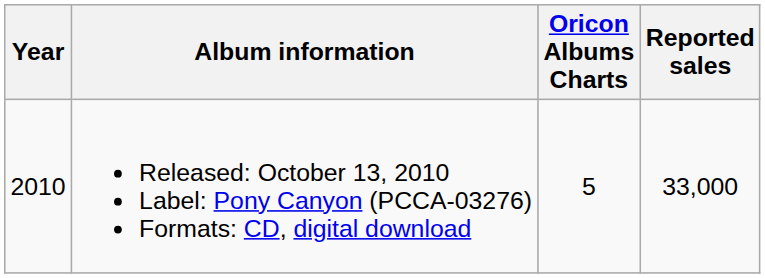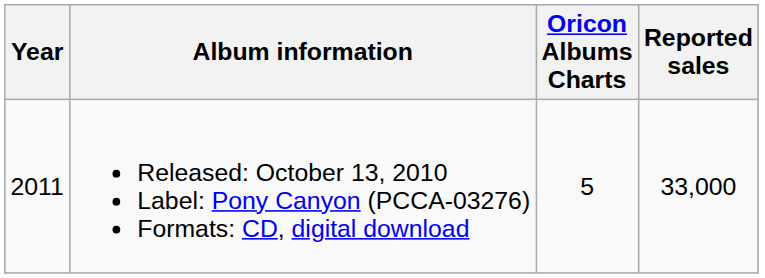(38, 185) 2010 -> (37, 185) 2011
